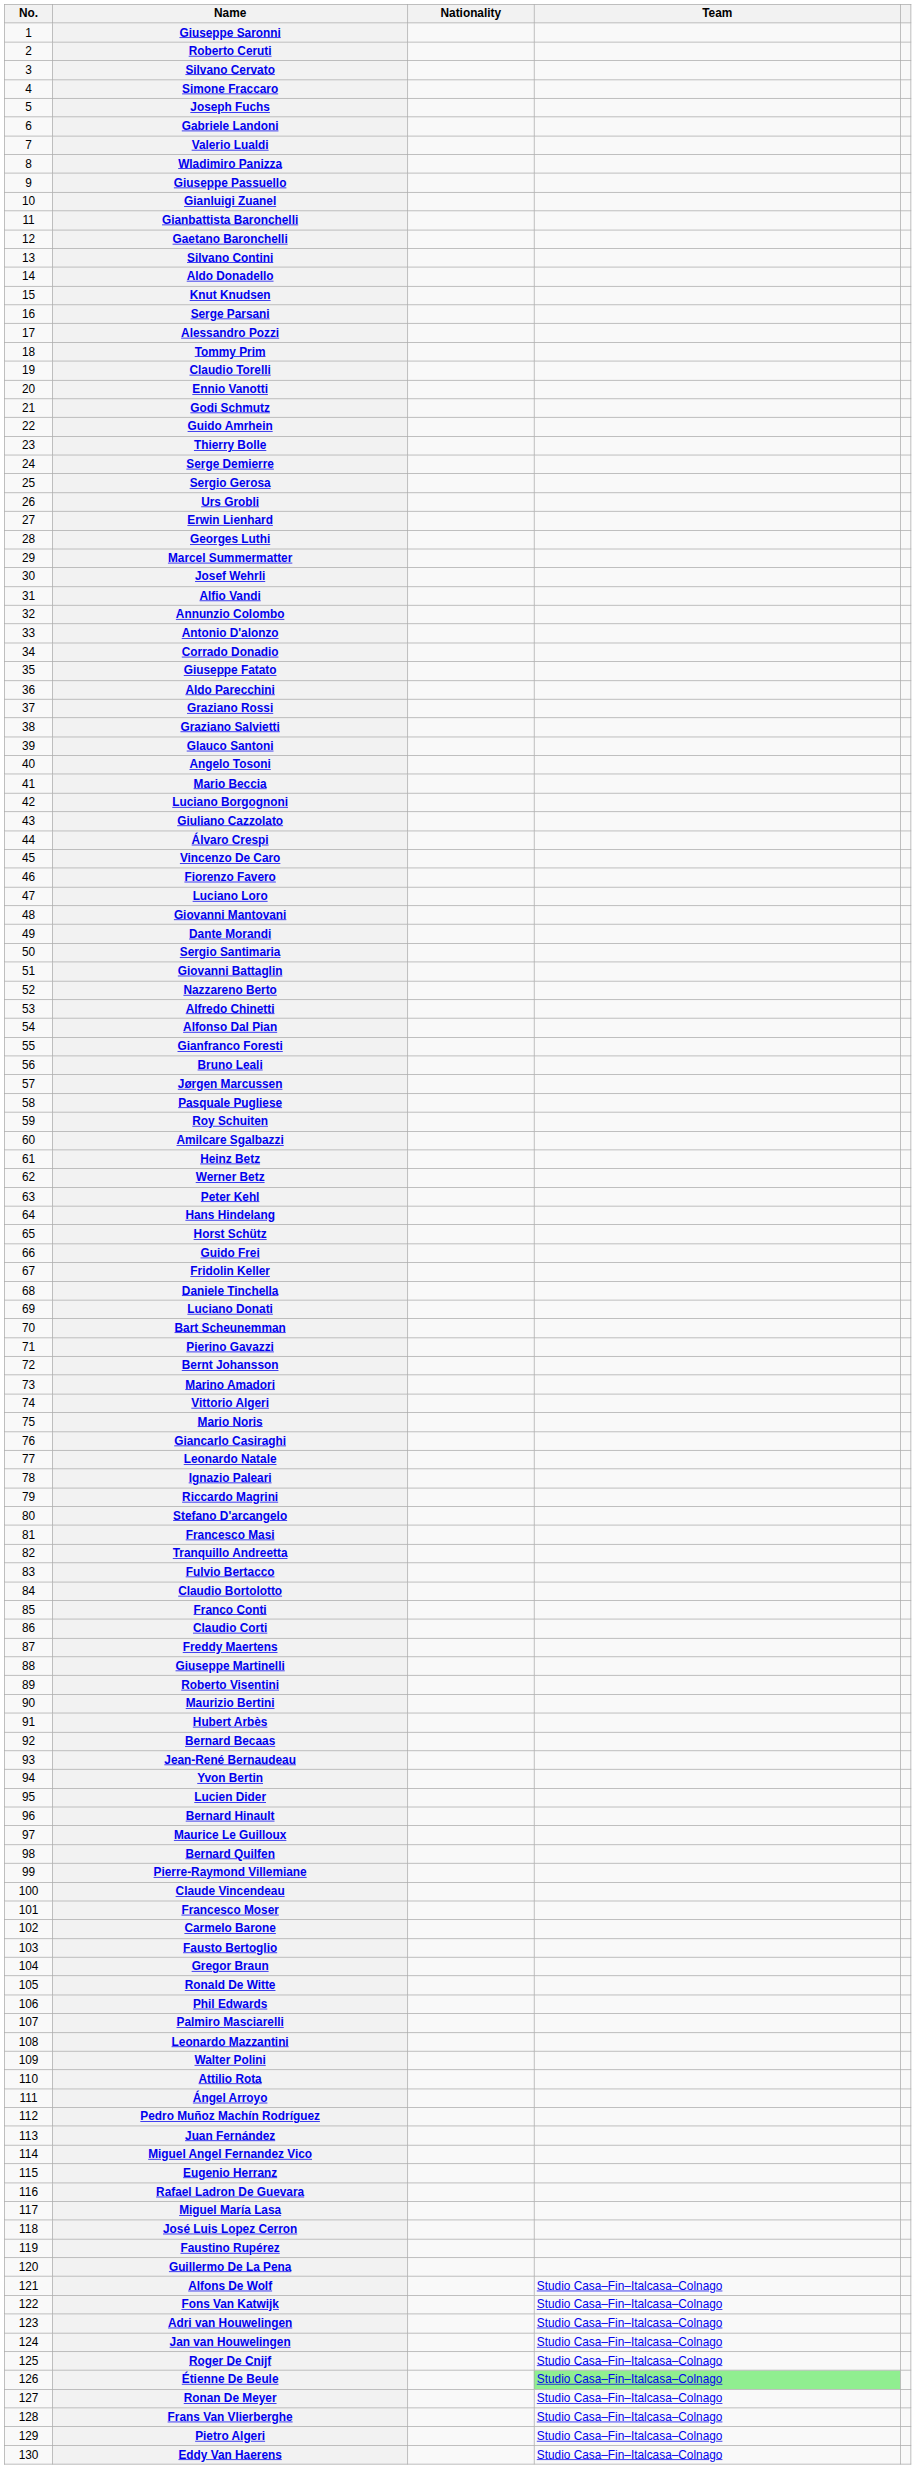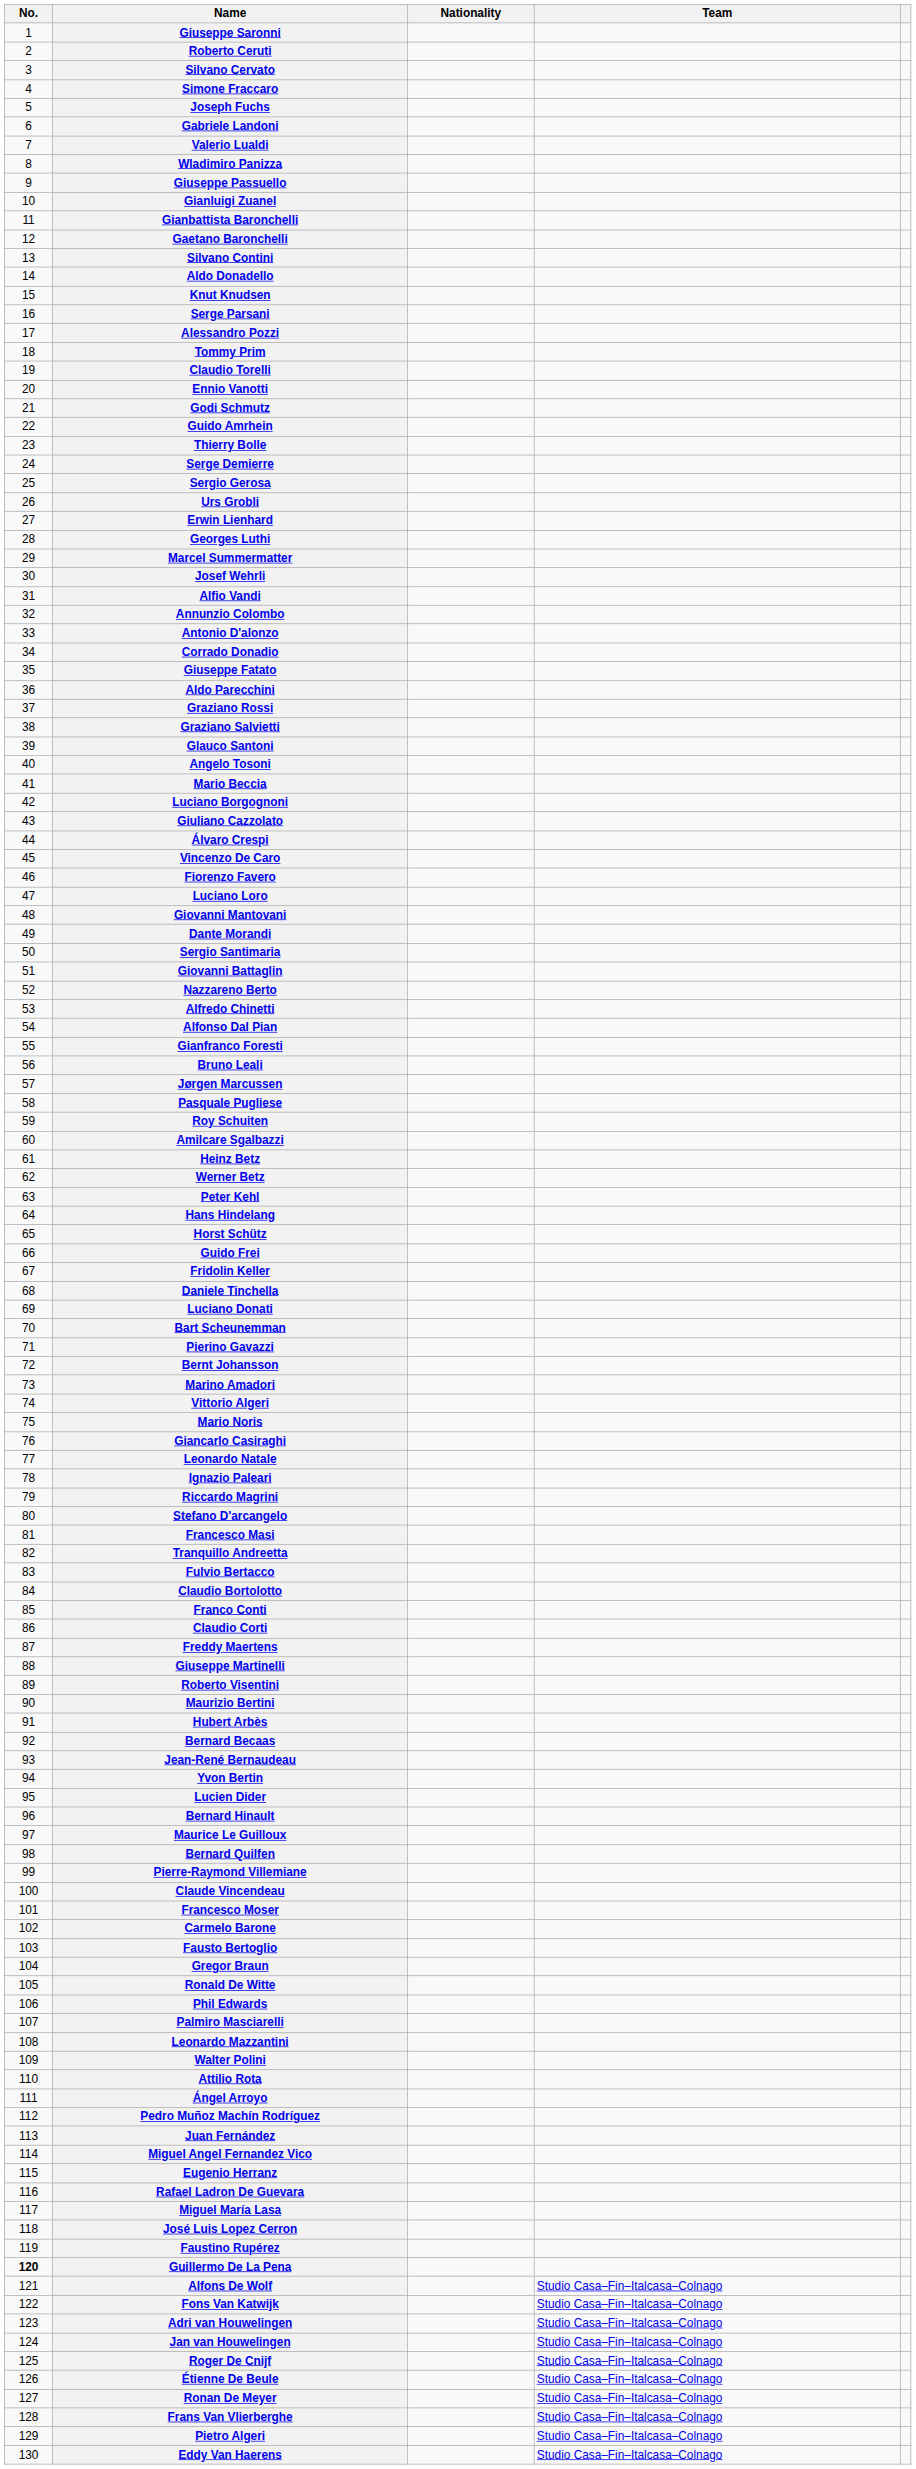(29, 2267) normal -> (29, 2267) bold
(630, 2379) lightgreen background -> (630, 2379) no background
